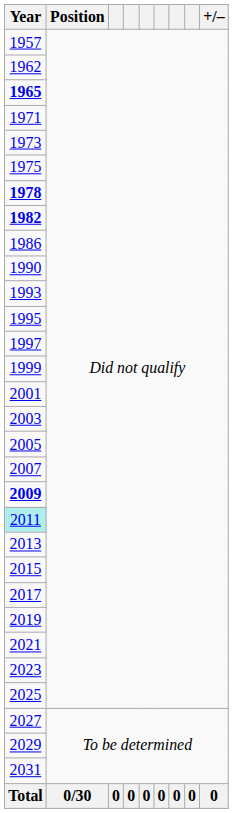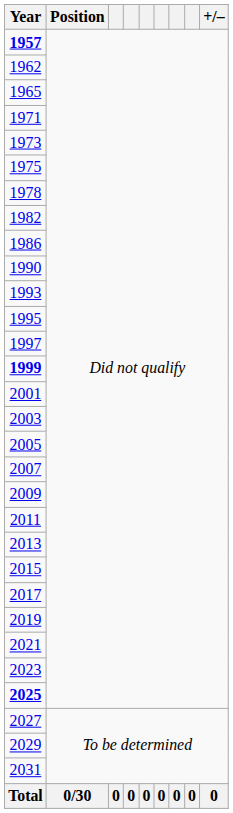(25, 42) normal -> (25, 42) bold
(25, 92) bold -> (25, 92) normal
(25, 192) bold -> (25, 192) normal
(25, 218) bold -> (25, 218) normal
(25, 368) normal -> (25, 368) bold
(25, 494) bold -> (25, 494) normal
(25, 519) paleturquoise background -> (25, 519) no background
(25, 695) normal -> (25, 695) bold
